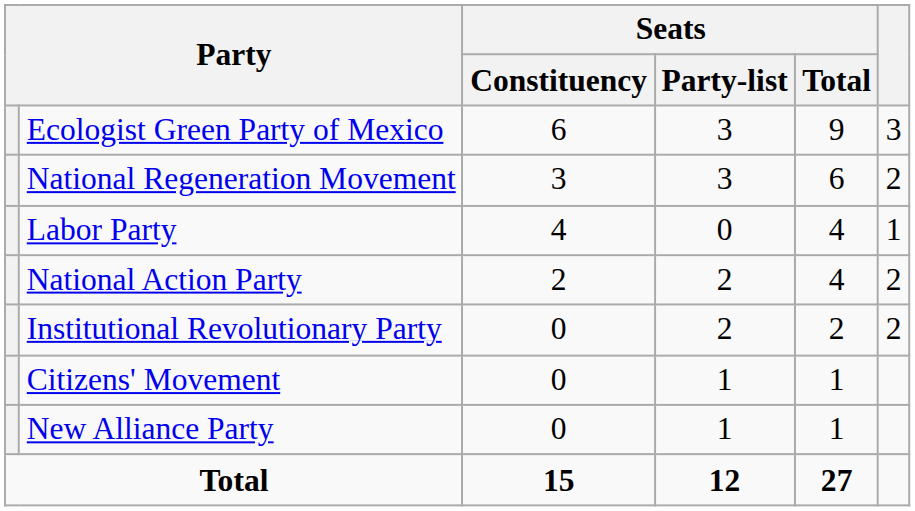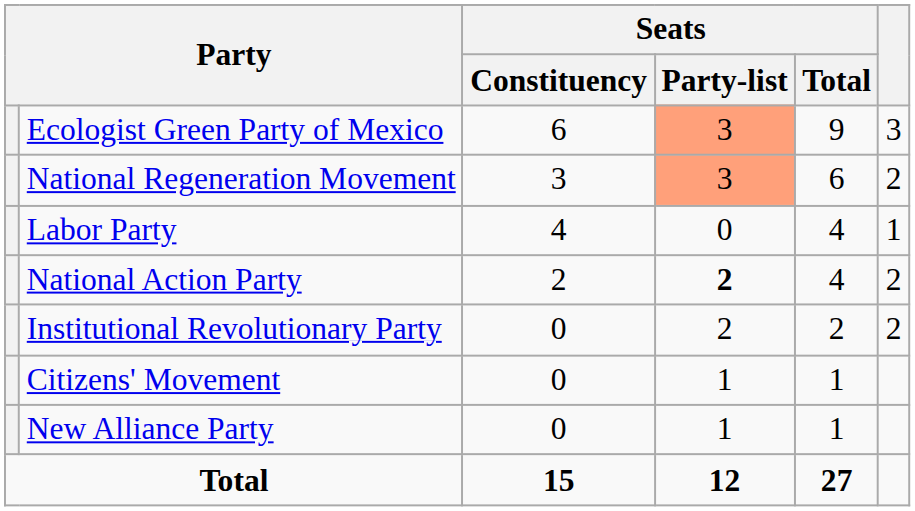(725, 129) no background -> (725, 129) lightsalmon background
(725, 179) no background -> (725, 179) lightsalmon background
(725, 279) normal -> (725, 279) bold
